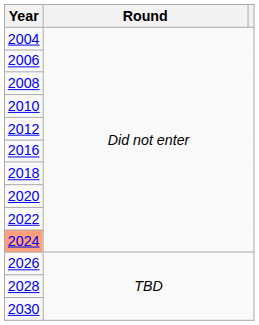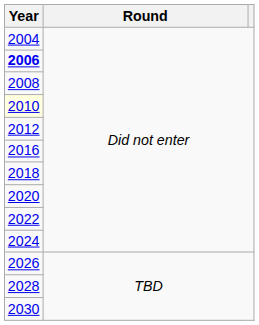(24, 61) normal -> (24, 61) bold
(24, 106) no background -> (24, 106) lightyellow background
(24, 241) lightsalmon background -> (24, 241) no background
